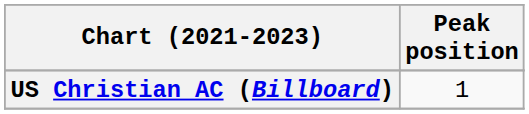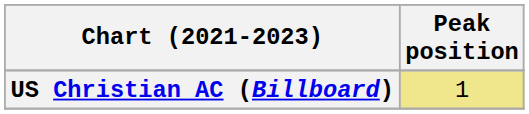(462, 90) no background -> (462, 90) khaki background
